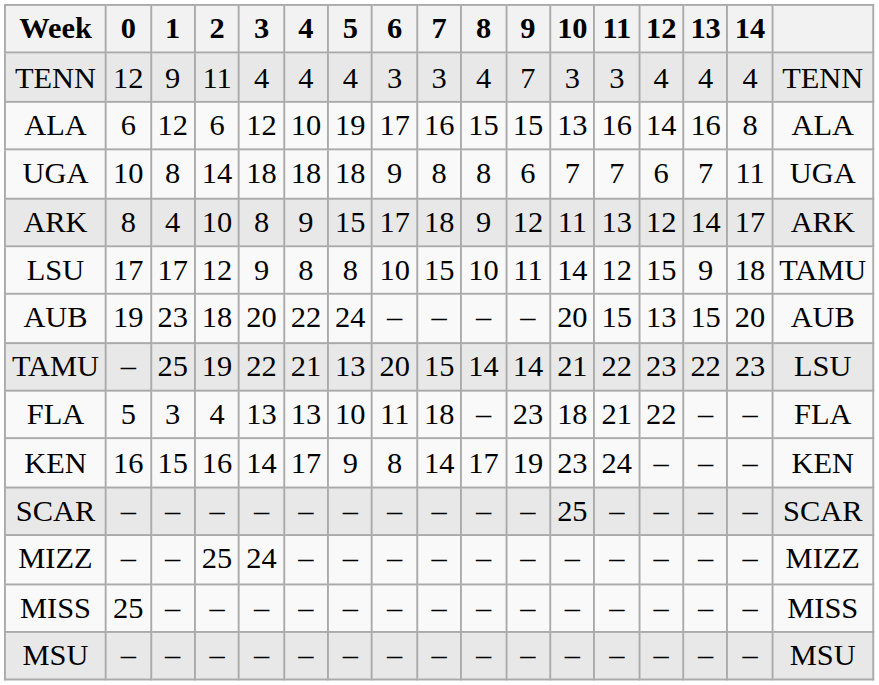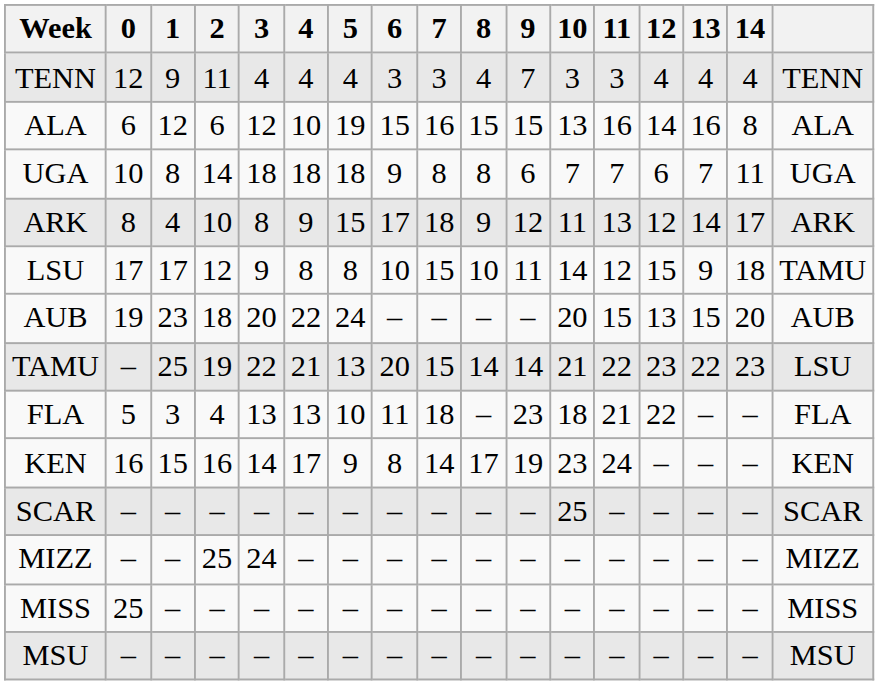(395, 125) 17 -> (395, 125) 15
